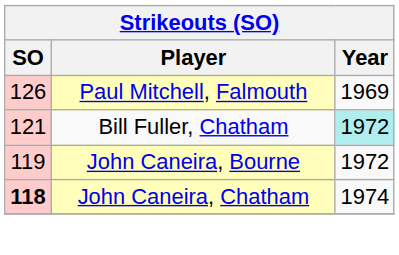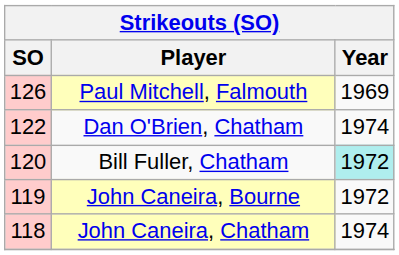+ row: (193, 127)
(28, 127) 121 -> (28, 161) 120
(28, 196) bold -> (28, 231) normal
